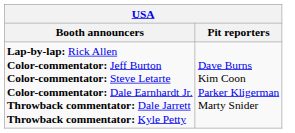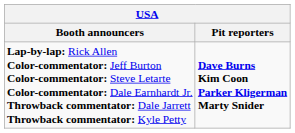(239, 85) normal -> (243, 85) bold
